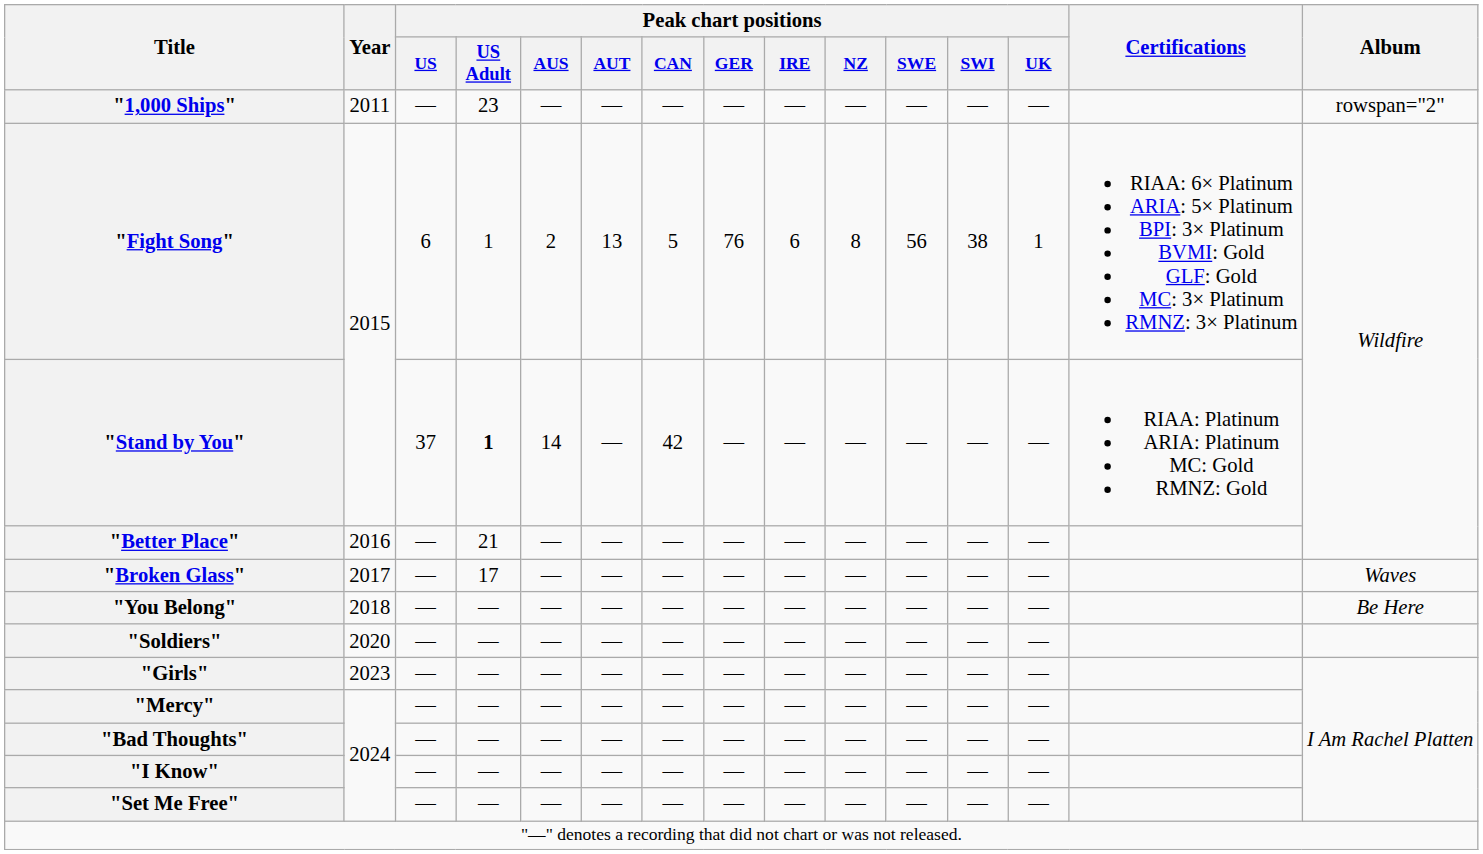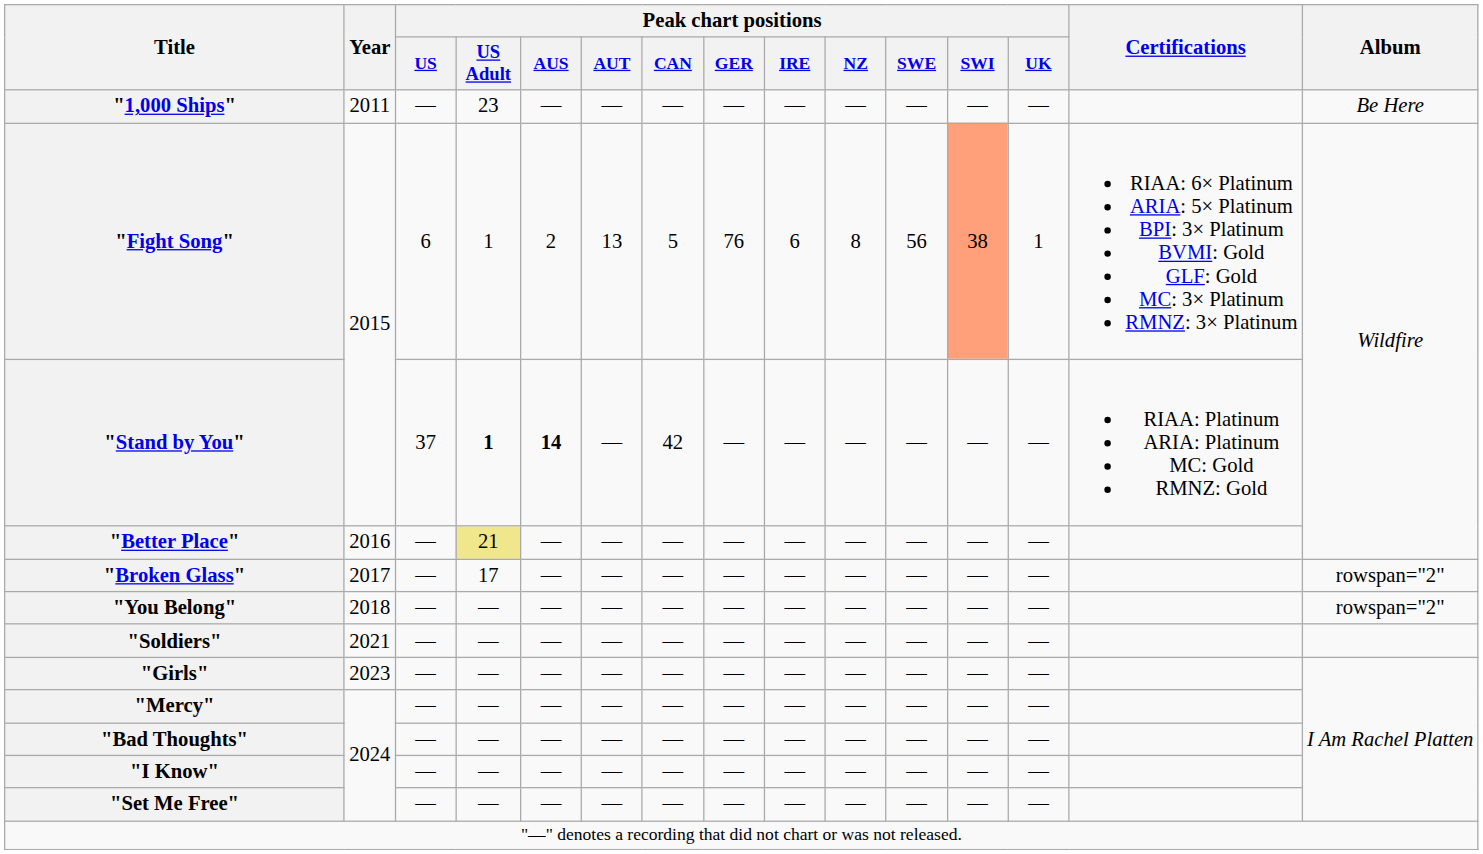(1390, 106) rowspan="2" -> (1390, 106) Be Here
(978, 240) no background -> (978, 240) lightsalmon background
(551, 442) normal -> (551, 442) bold
(488, 542) no background -> (488, 542) khaki background
(1390, 575) Waves -> (1390, 575) rowspan="2"
(1390, 607) Be Here -> (1390, 607) rowspan="2"
(370, 640) 2020 -> (370, 640) 2021
